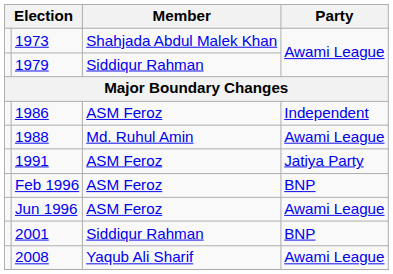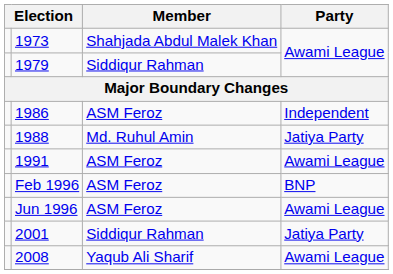(334, 137) Awami League -> (324, 137) Jatiya Party
(324, 161) Jatiya Party -> (334, 161) Awami League
(300, 233) BNP -> (324, 233) Jatiya Party
